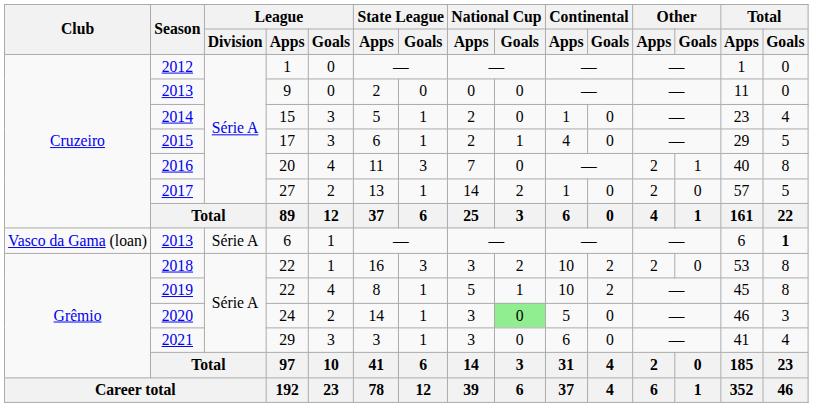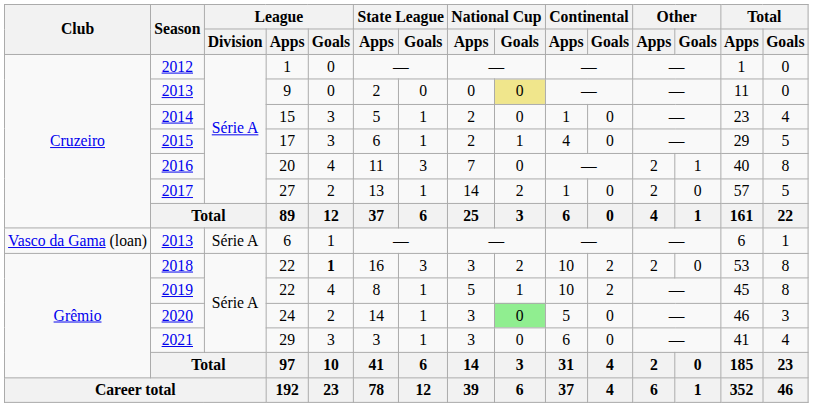(520, 91) no background -> (520, 91) khaki background
(785, 240) bold -> (785, 240) normal
(331, 265) normal -> (331, 265) bold
